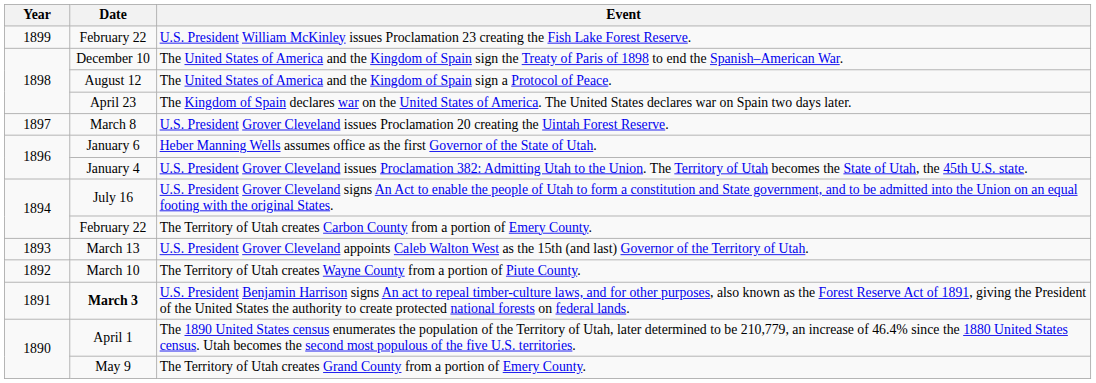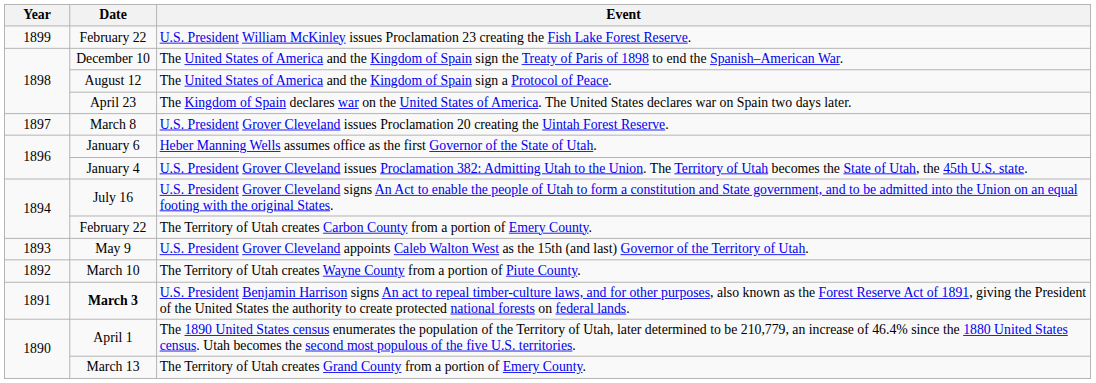(113, 249) March 13 -> (113, 249) May 9
(113, 367) May 9 -> (113, 367) March 13
